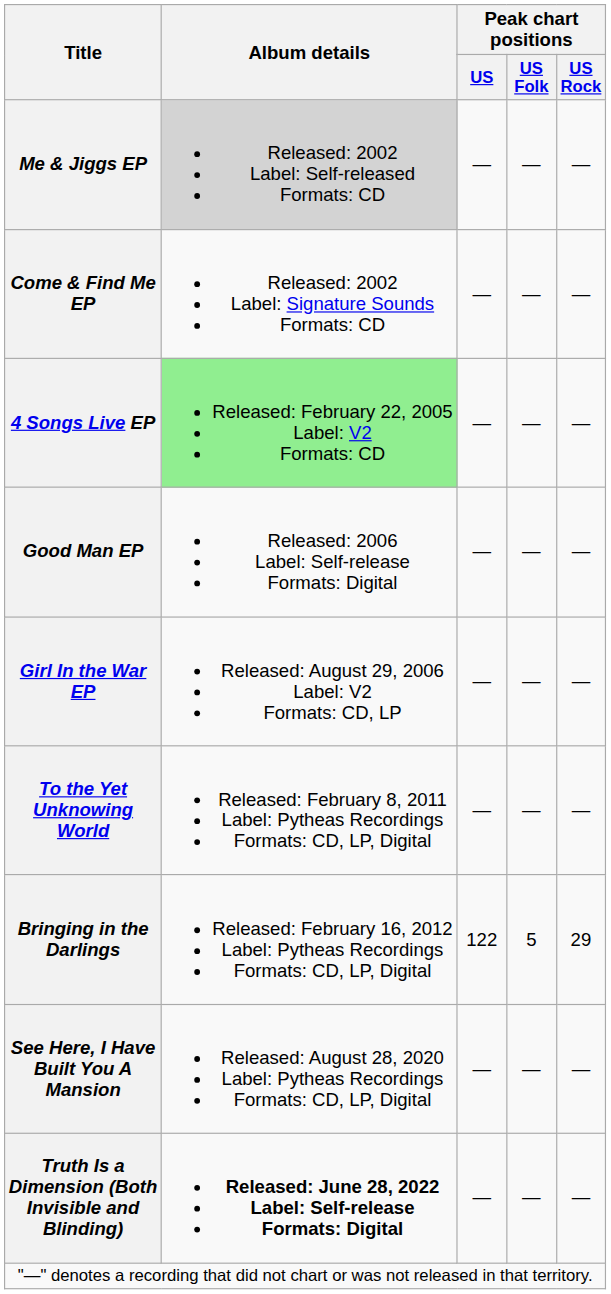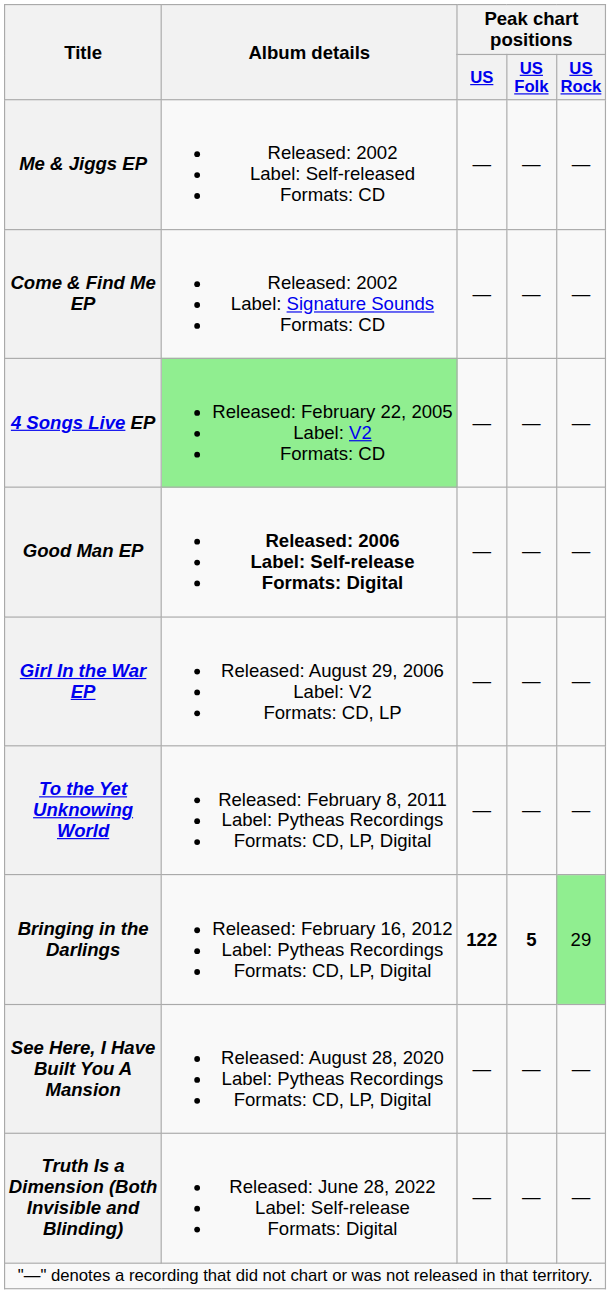(309, 175) lightgrey background -> (309, 175) no background
(309, 562) normal -> (309, 562) bold
(482, 939) normal -> (482, 939) bold
(531, 939) normal -> (531, 939) bold
(581, 939) no background -> (581, 939) lightgreen background
(309, 1208) bold -> (309, 1208) normal
